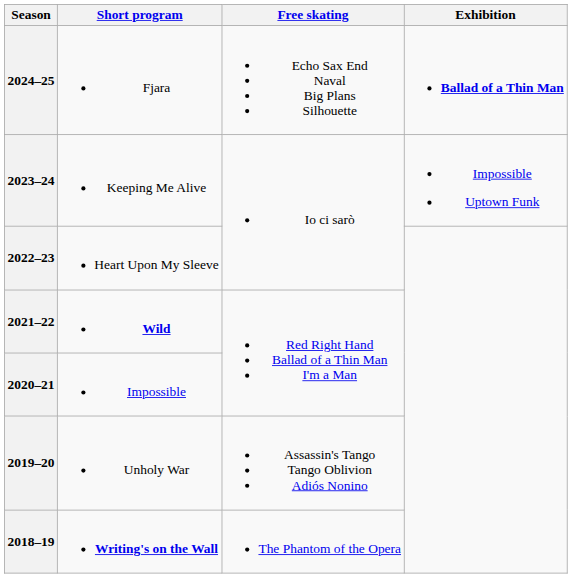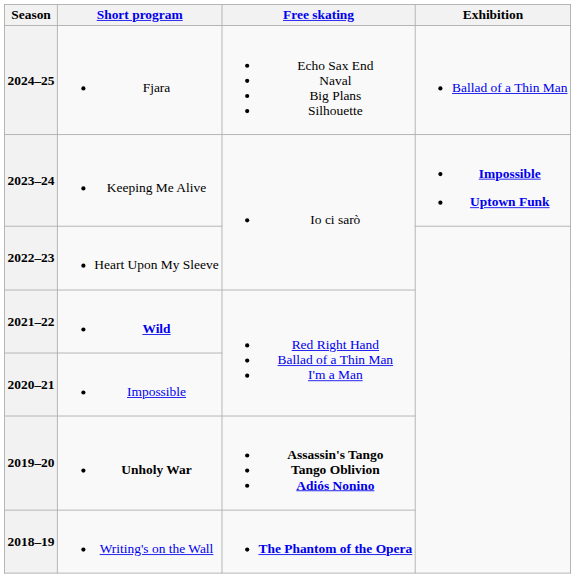(486, 88) bold -> (493, 88) normal
(486, 188) normal -> (493, 188) bold
(140, 471) normal -> (140, 471) bold
(313, 471) normal -> (319, 471) bold
(140, 549) bold -> (140, 549) normal
(313, 549) normal -> (319, 549) bold
